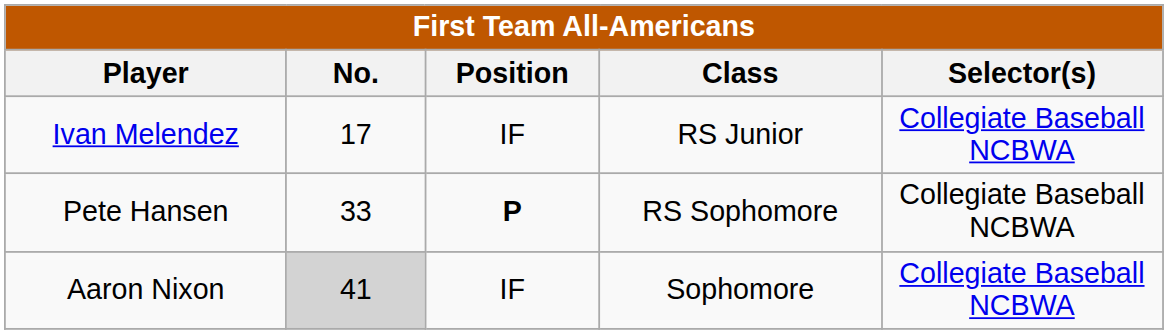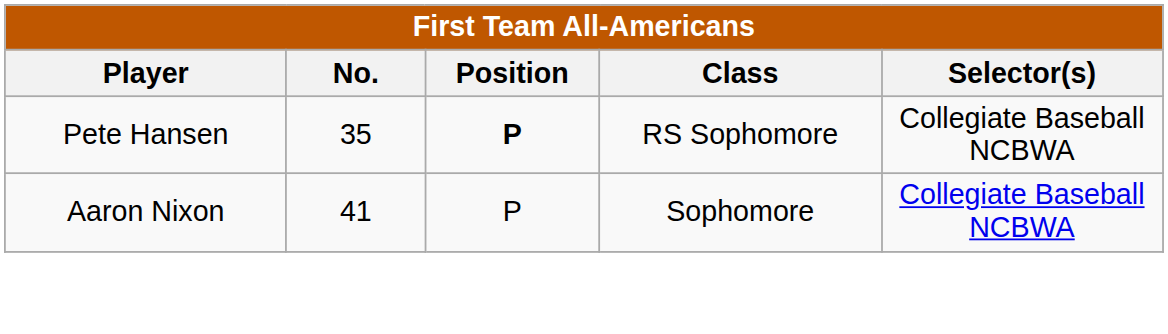- row: (146, 134)
(356, 211) 33 -> (356, 134) 35
(356, 289) lightgrey background -> (356, 211) no background
(512, 289) IF -> (512, 211) P
